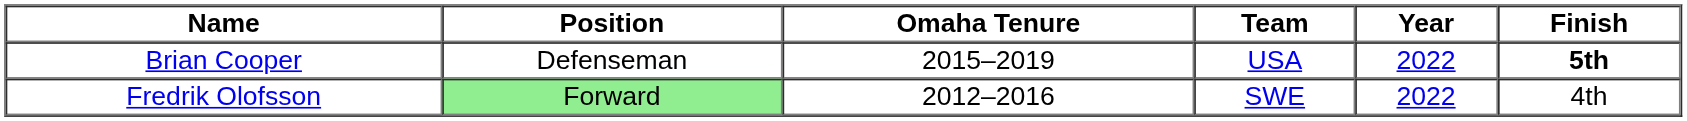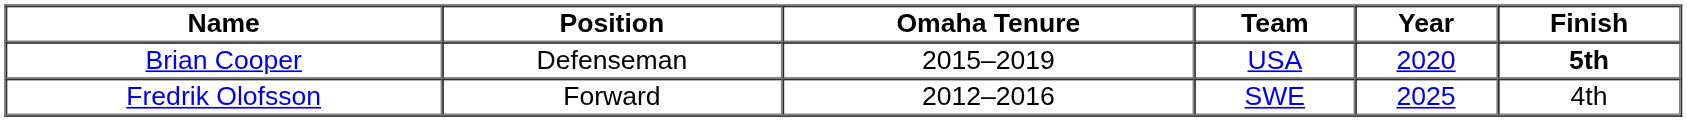(1426, 60) 2022 -> (1426, 60) 2020
(612, 96) lightgreen background -> (612, 96) no background
(1426, 96) 2022 -> (1426, 96) 2025
